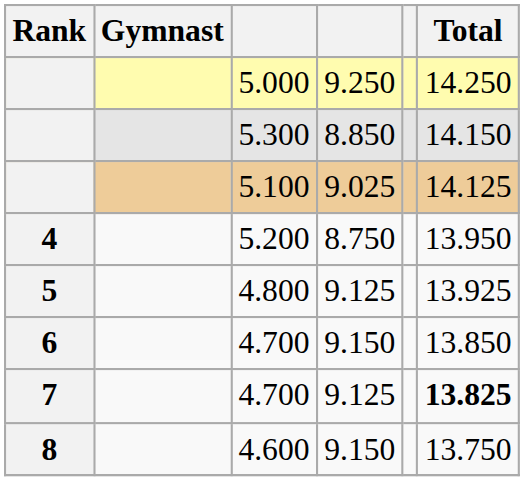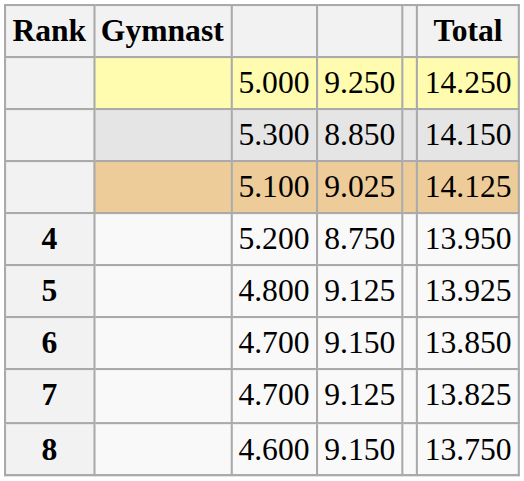(468, 395) bold -> (468, 395) normal
